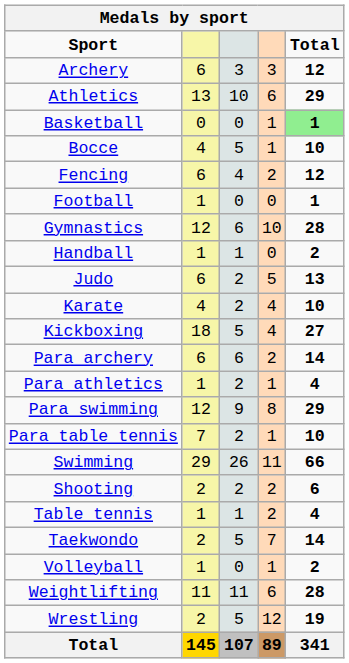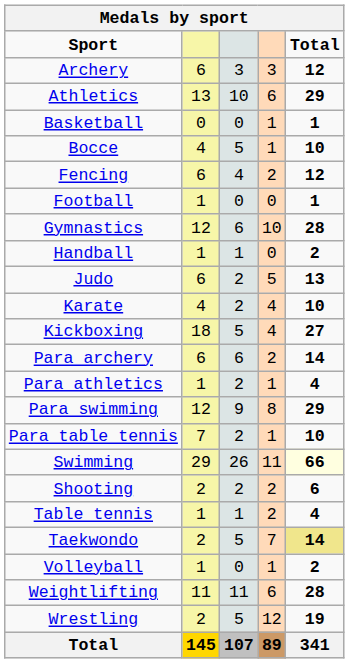(315, 123) lightgreen background -> (315, 123) no background
(315, 462) no background -> (315, 462) lightyellow background
(315, 541) no background -> (315, 541) khaki background
